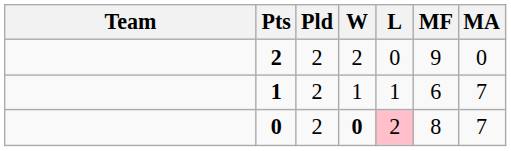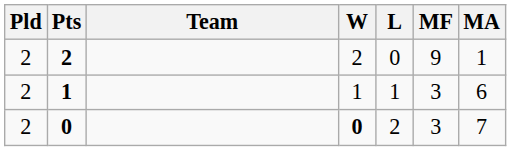columns swapped: (131, 22) <-> (317, 22)
(482, 57) 0 -> (482, 57) 1
(436, 92) 6 -> (436, 92) 3
(482, 92) 7 -> (482, 92) 6
(395, 127) pink background -> (395, 127) no background
(436, 127) 8 -> (436, 127) 3
